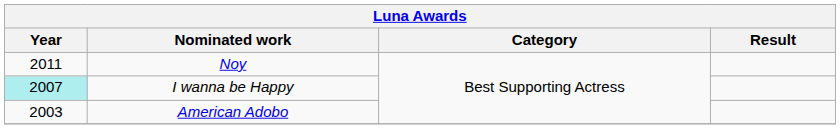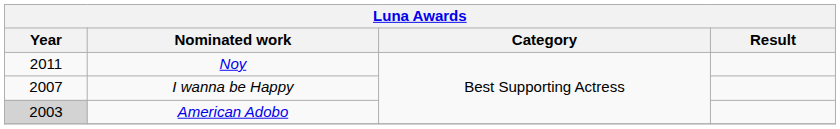(46, 87) paleturquoise background -> (46, 87) no background
(46, 111) no background -> (46, 111) lightgrey background
